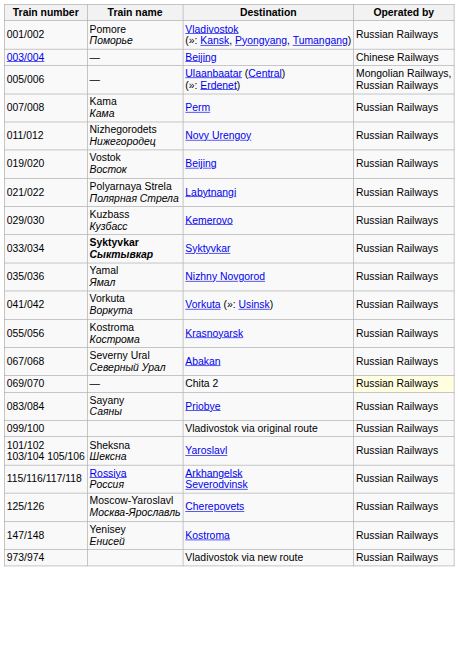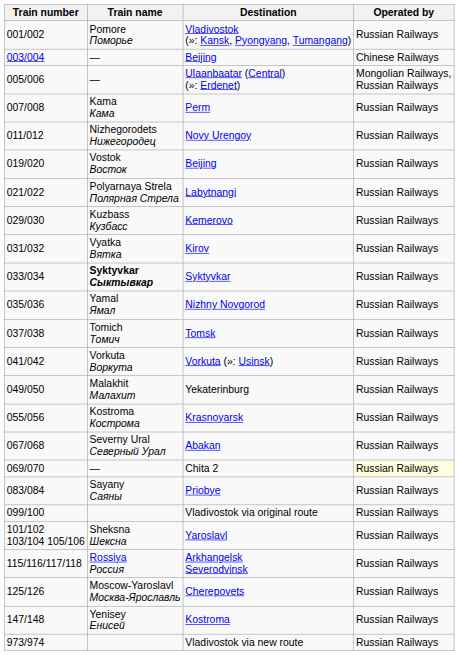+ row: (26, 248)
+ row: (26, 333)
+ row: (26, 389)
